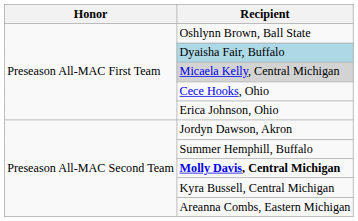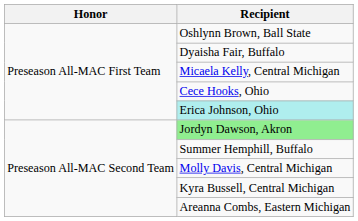(232, 52) lightblue background -> (232, 52) no background
(260, 71) lightgrey background -> (260, 71) no background
(229, 110) no background -> (229, 110) paleturquoise background
(236, 129) no background -> (236, 129) lightgreen background
(260, 168) bold -> (256, 168) normal
